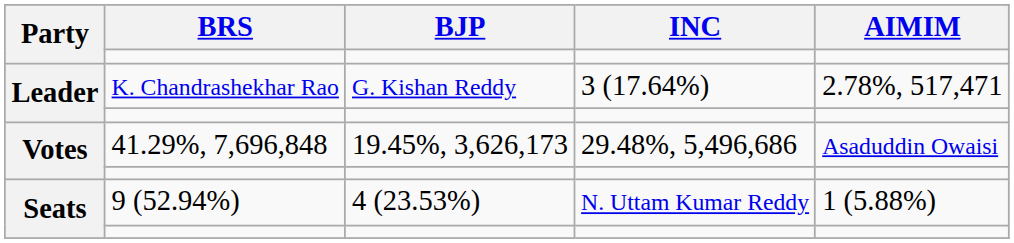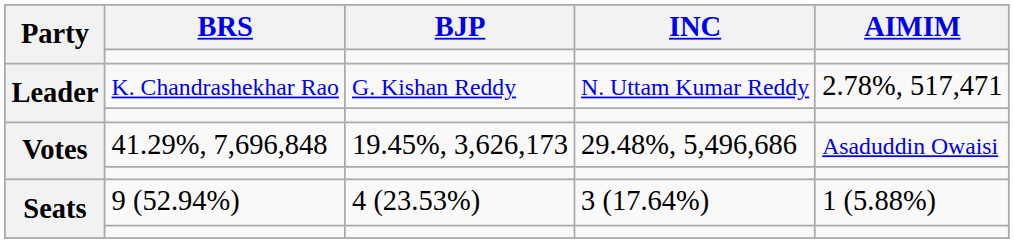(645, 85) 3 (17.64%) -> (695, 87) N. Uttam Kumar Reddy
(695, 203) N. Uttam Kumar Reddy -> (645, 201) 3 (17.64%)
